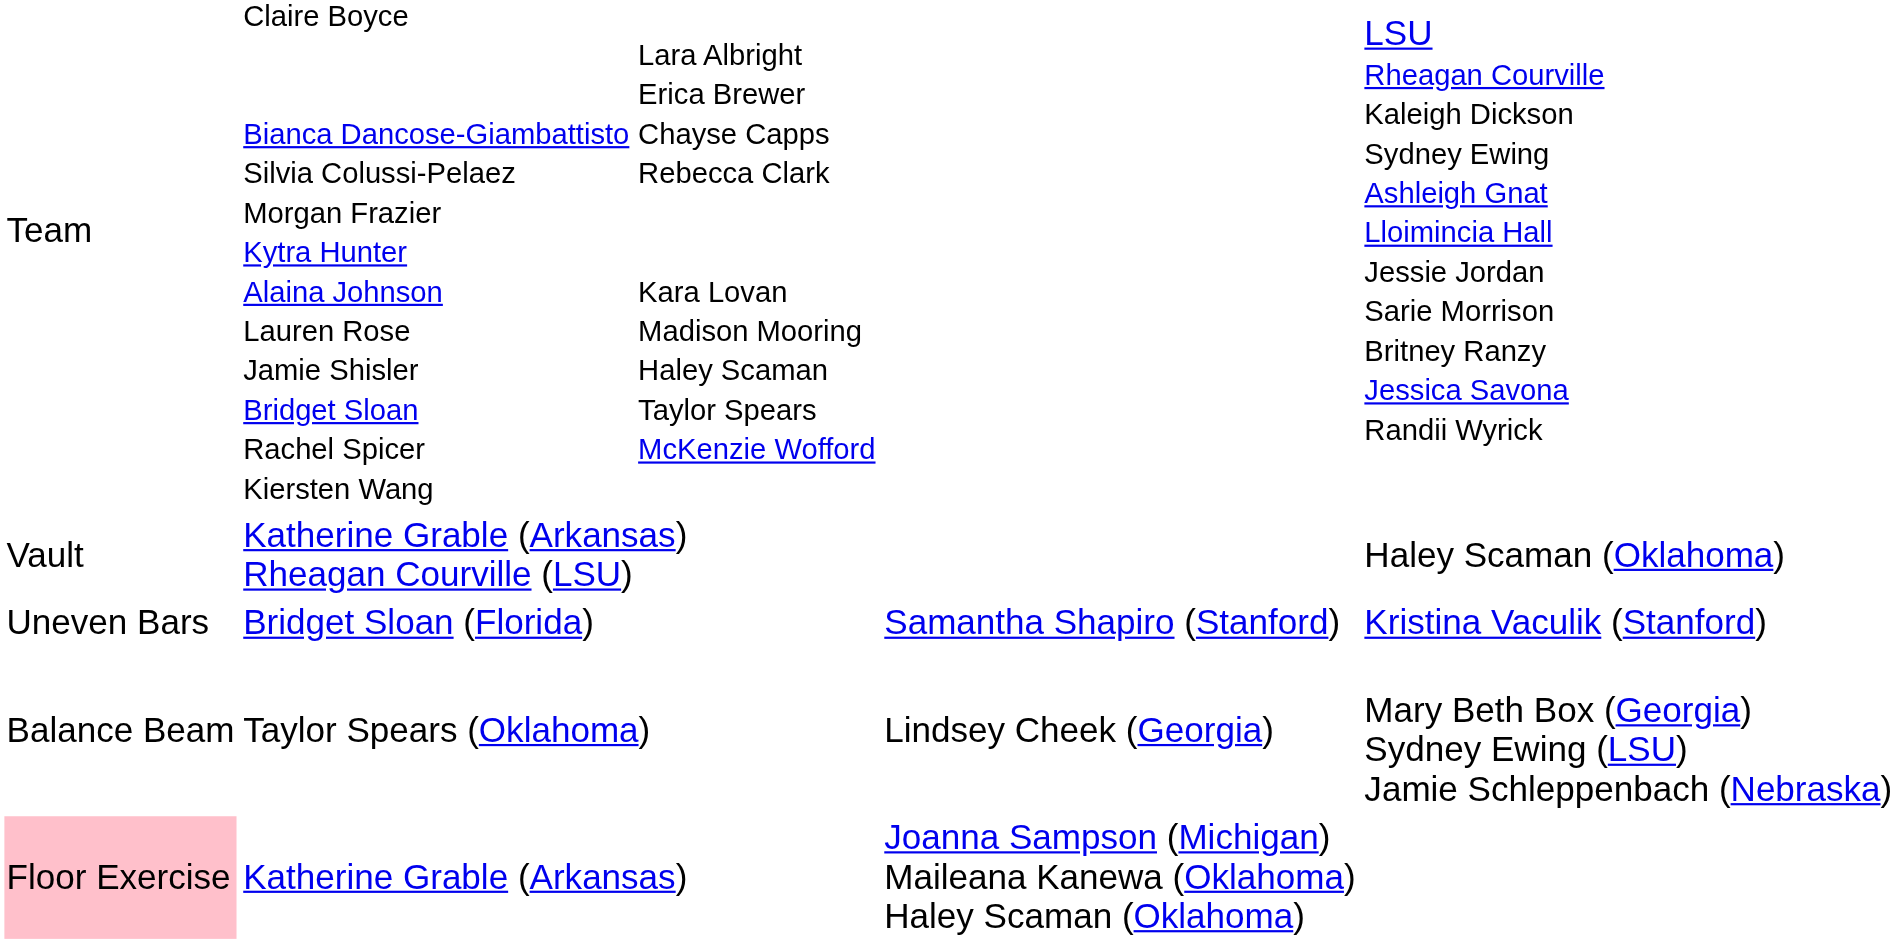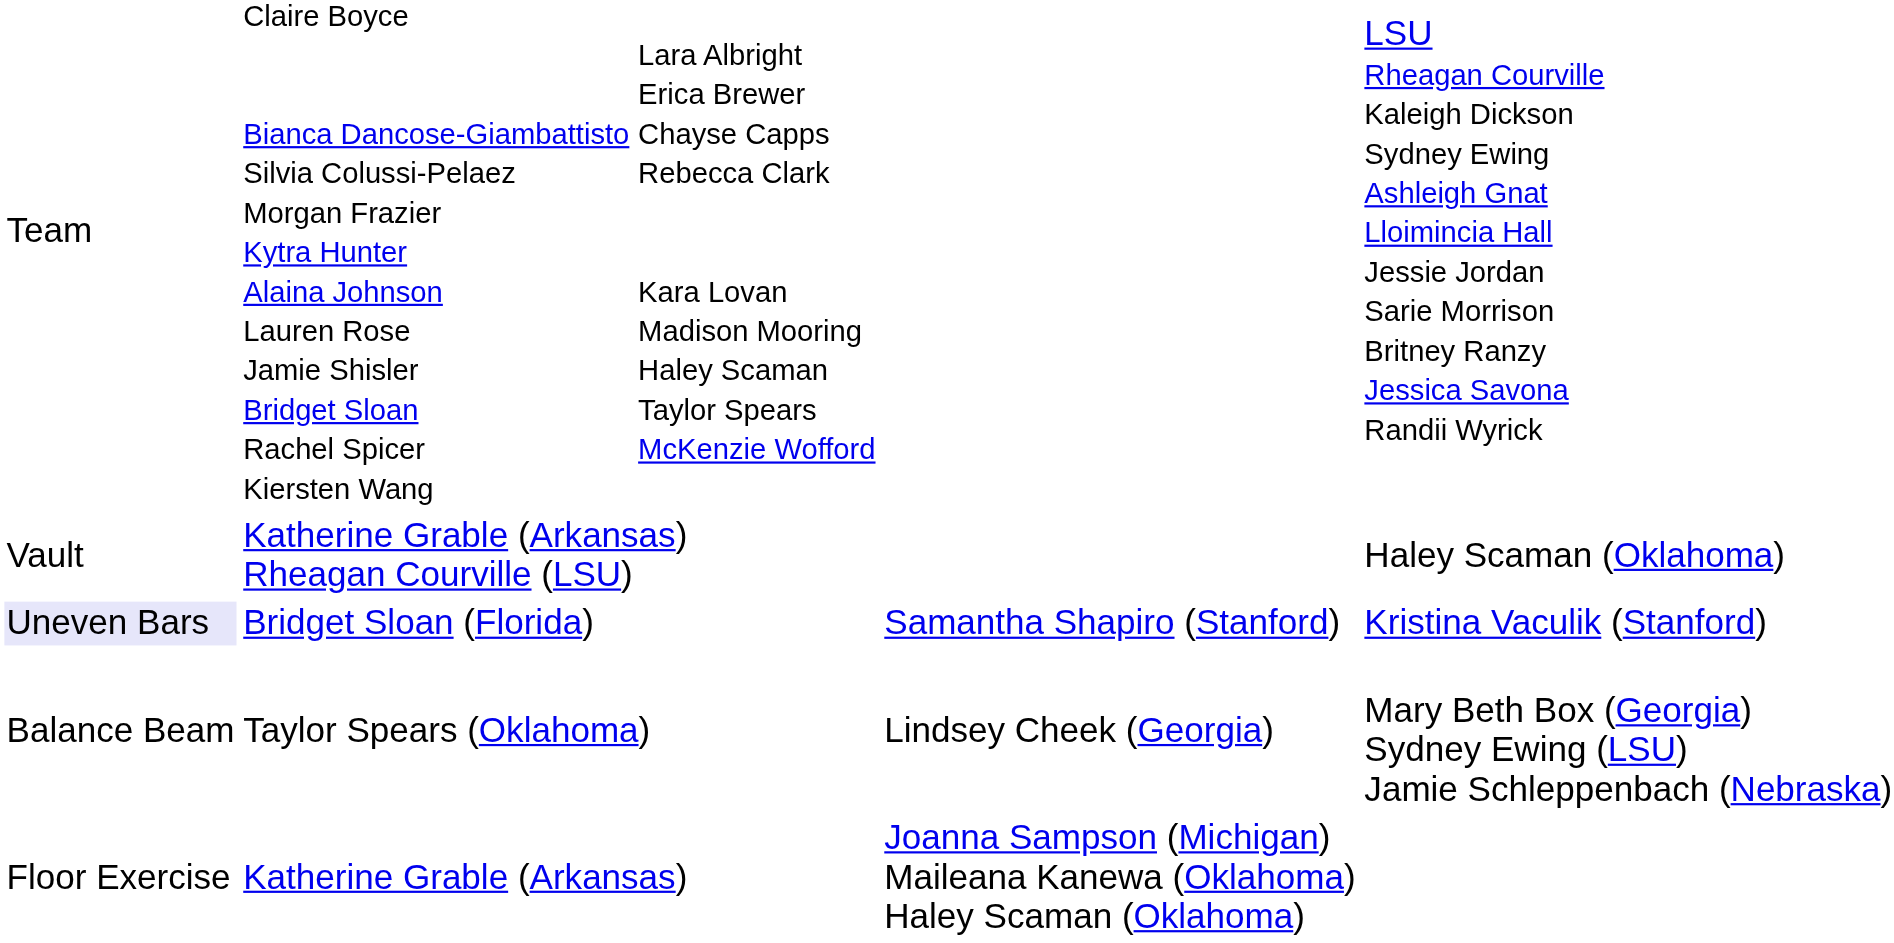(108, 622) no background -> (108, 622) lavender background
(119, 876) pink background -> (119, 876) no background
